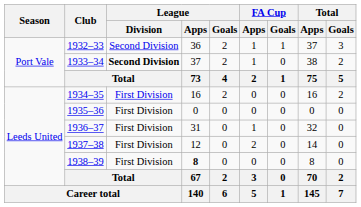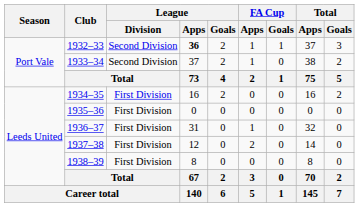(196, 45) normal -> (194, 45) bold
(144, 62) bold -> (143, 62) normal
(196, 161) bold -> (194, 161) normal
